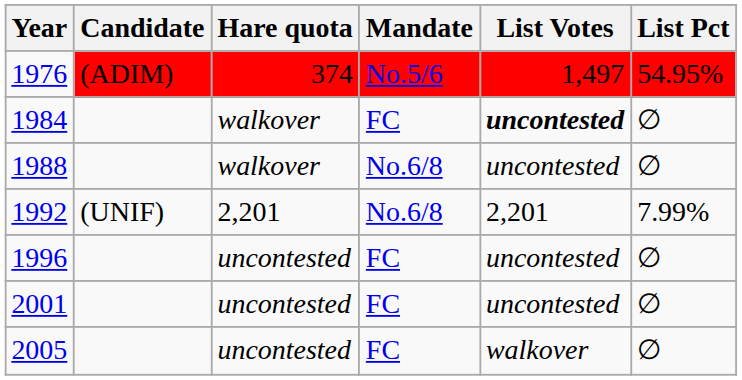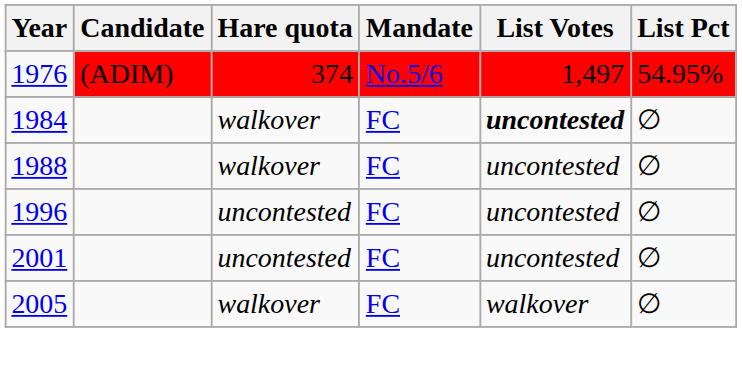(404, 165) No.6/8 -> (383, 165) FC
- row: (39, 212)
(284, 350) uncontested -> (269, 304) walkover
